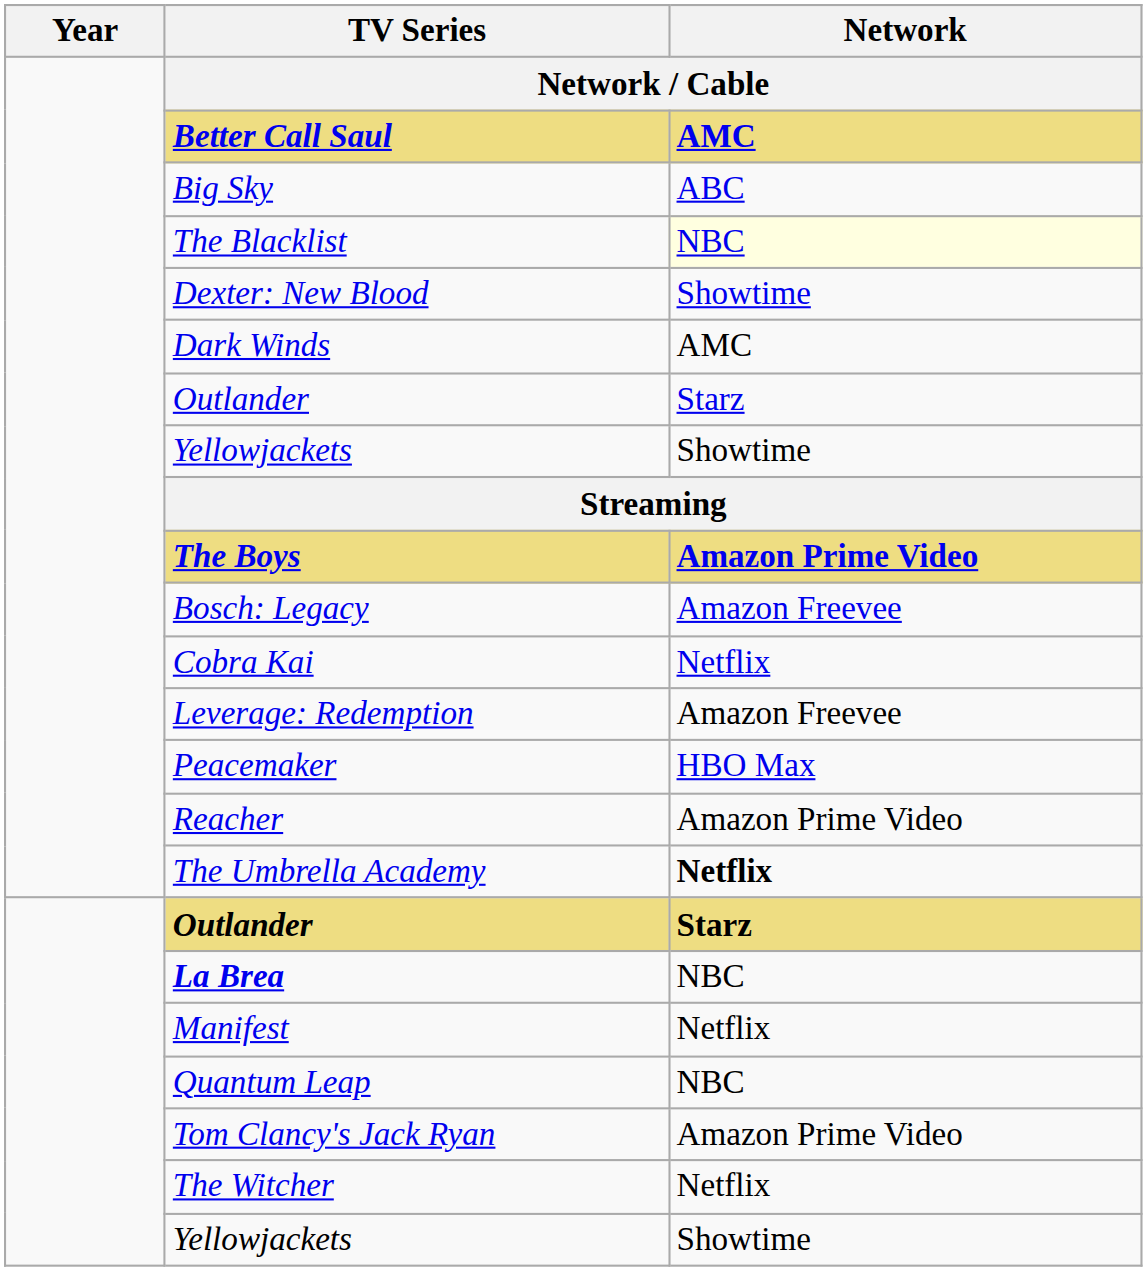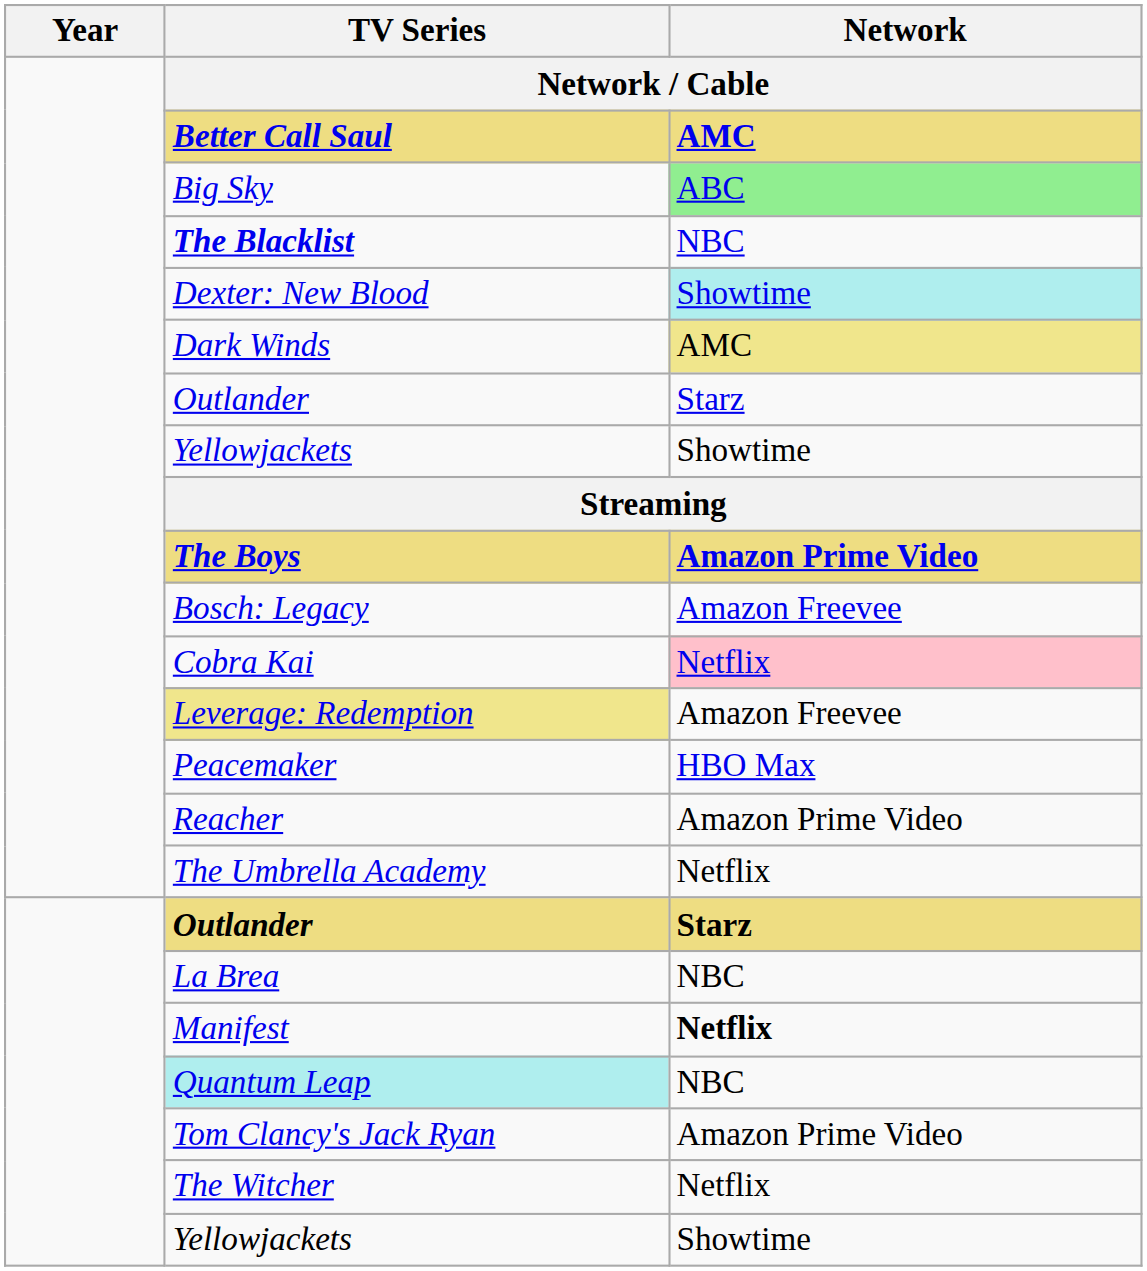(711, 188) no background -> (711, 188) lightgreen background
(260, 240) normal -> (263, 240) bold
(711, 240) lightyellow background -> (711, 240) no background
(744, 293) no background -> (744, 293) paleturquoise background
(714, 345) no background -> (714, 345) khaki background
(723, 661) no background -> (723, 661) pink background
(323, 713) no background -> (323, 713) khaki background
(724, 871) bold -> (723, 871) normal
(228, 976) bold -> (226, 976) normal
(723, 1028) normal -> (724, 1028) bold
(272, 1081) no background -> (272, 1081) paleturquoise background
